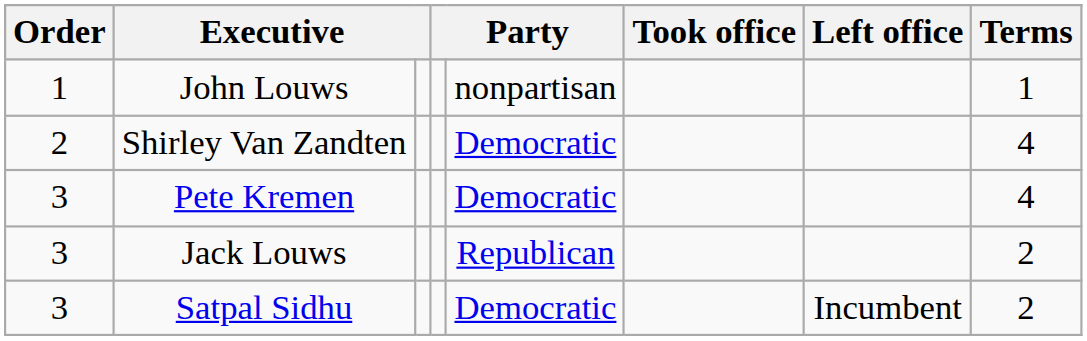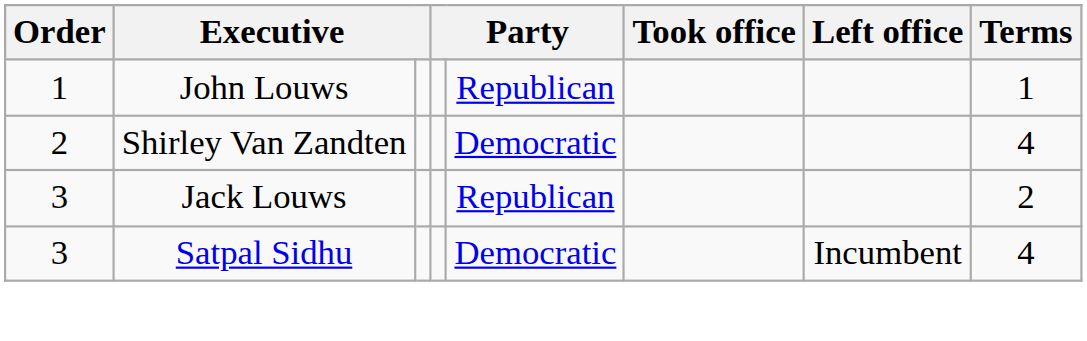(535, 87) nonpartisan -> (535, 87) Republican
- row: (264, 197)
(1026, 307) 2 -> (1026, 252) 4
